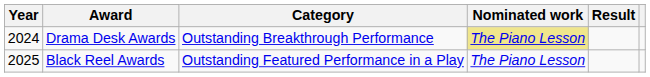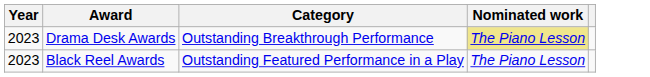- column: (614, 15)
(24, 38) 2024 -> (24, 38) 2023
(24, 60) 2025 -> (24, 60) 2023
